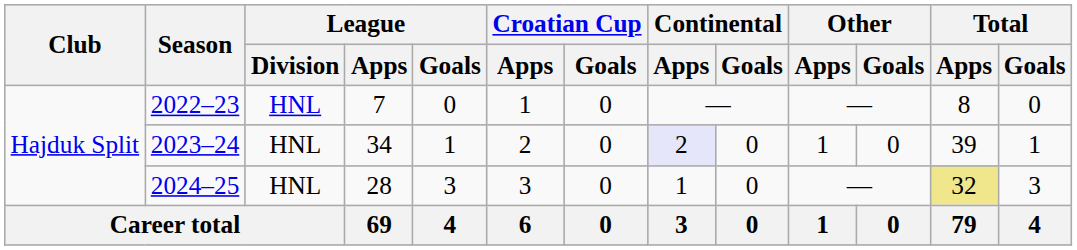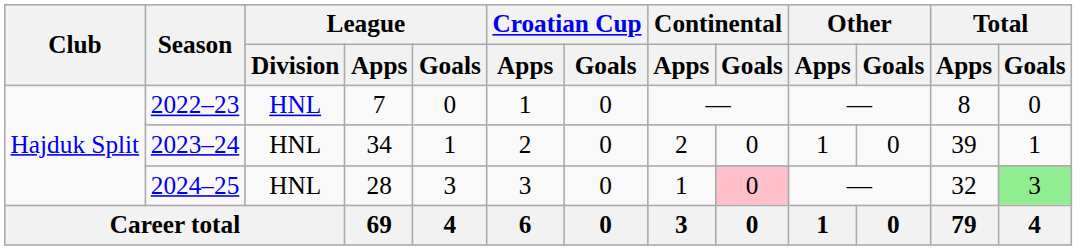(681, 144) lavender background -> (681, 144) no background
(752, 184) no background -> (752, 184) pink background
(964, 184) khaki background -> (964, 184) no background
(1035, 184) no background -> (1035, 184) lightgreen background
